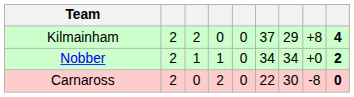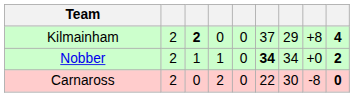(197, 37) normal -> (197, 37) bold
(267, 59) normal -> (267, 59) bold
